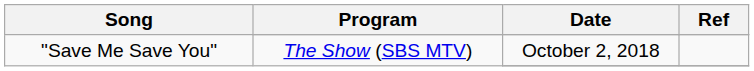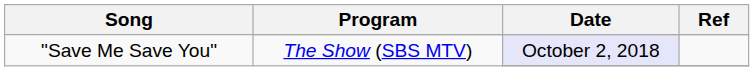(591, 50) no background -> (591, 50) lavender background
